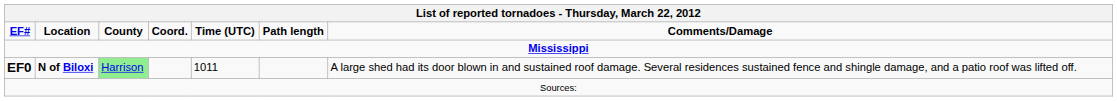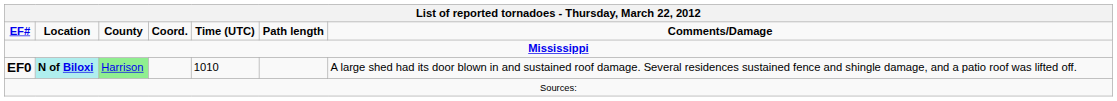(66, 68) no background -> (66, 68) paleturquoise background
(206, 68) 1011 -> (206, 68) 1010
